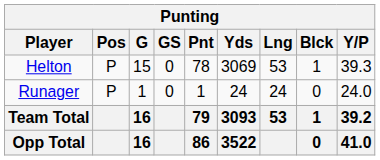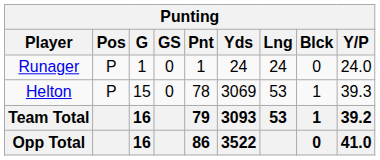rows swapped: (49, 67) <-> (49, 92)
